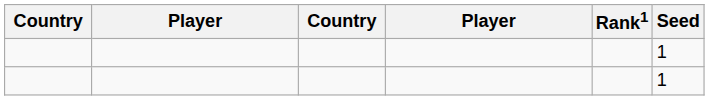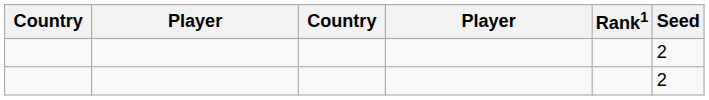(662, 52) 1 -> (662, 52) 2
(662, 81) 1 -> (662, 81) 2
